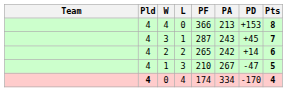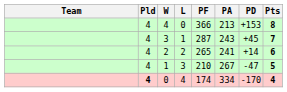(227, 53) 242 -> (227, 53) 241
